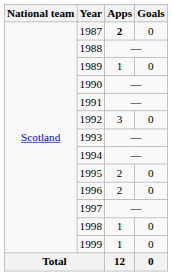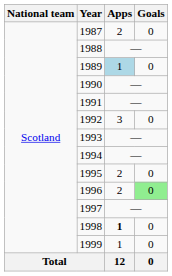(120, 31) bold -> (120, 31) normal
(120, 66) no background -> (120, 66) lightblue background
(151, 191) no background -> (151, 191) lightgreen background
(120, 226) normal -> (120, 226) bold
